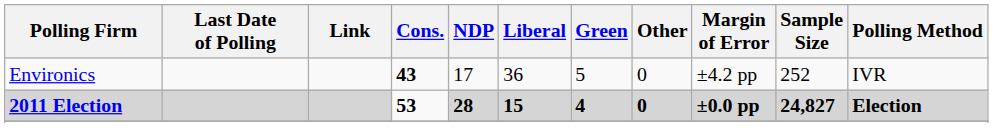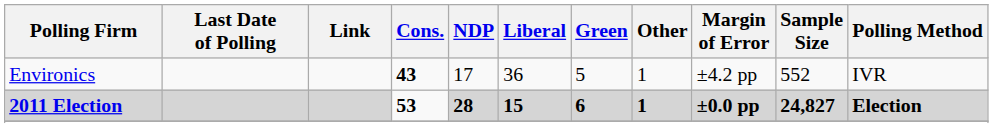(642, 74) 0 -> (642, 74) 1
(795, 74) 252 -> (795, 74) 552
(580, 105) 4 -> (580, 105) 6
(642, 105) 0 -> (642, 105) 1
